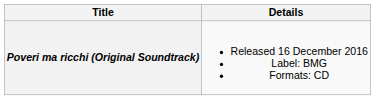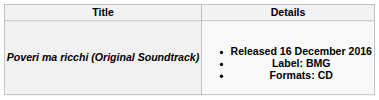(286, 64) normal -> (288, 64) bold
